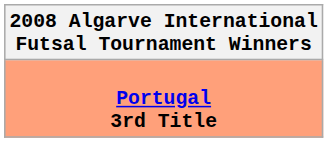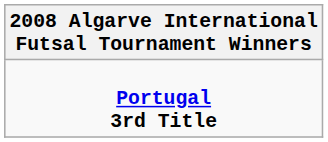(164, 110) lightsalmon background -> (164, 110) no background
